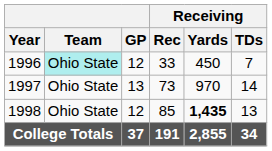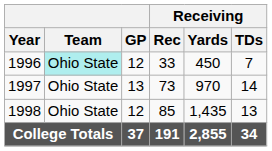(208, 110) bold -> (208, 110) normal
